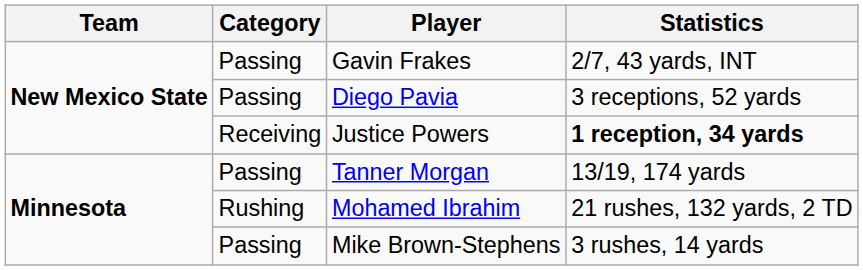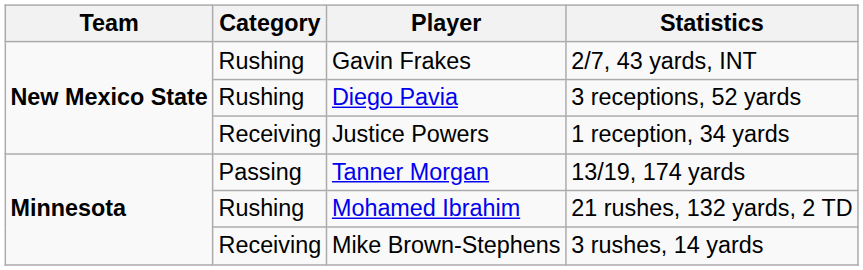(260, 60) Passing -> (261, 60) Rushing
(260, 97) Passing -> (261, 97) Rushing
(687, 134) bold -> (680, 134) normal
(260, 245) Passing -> (270, 245) Receiving
